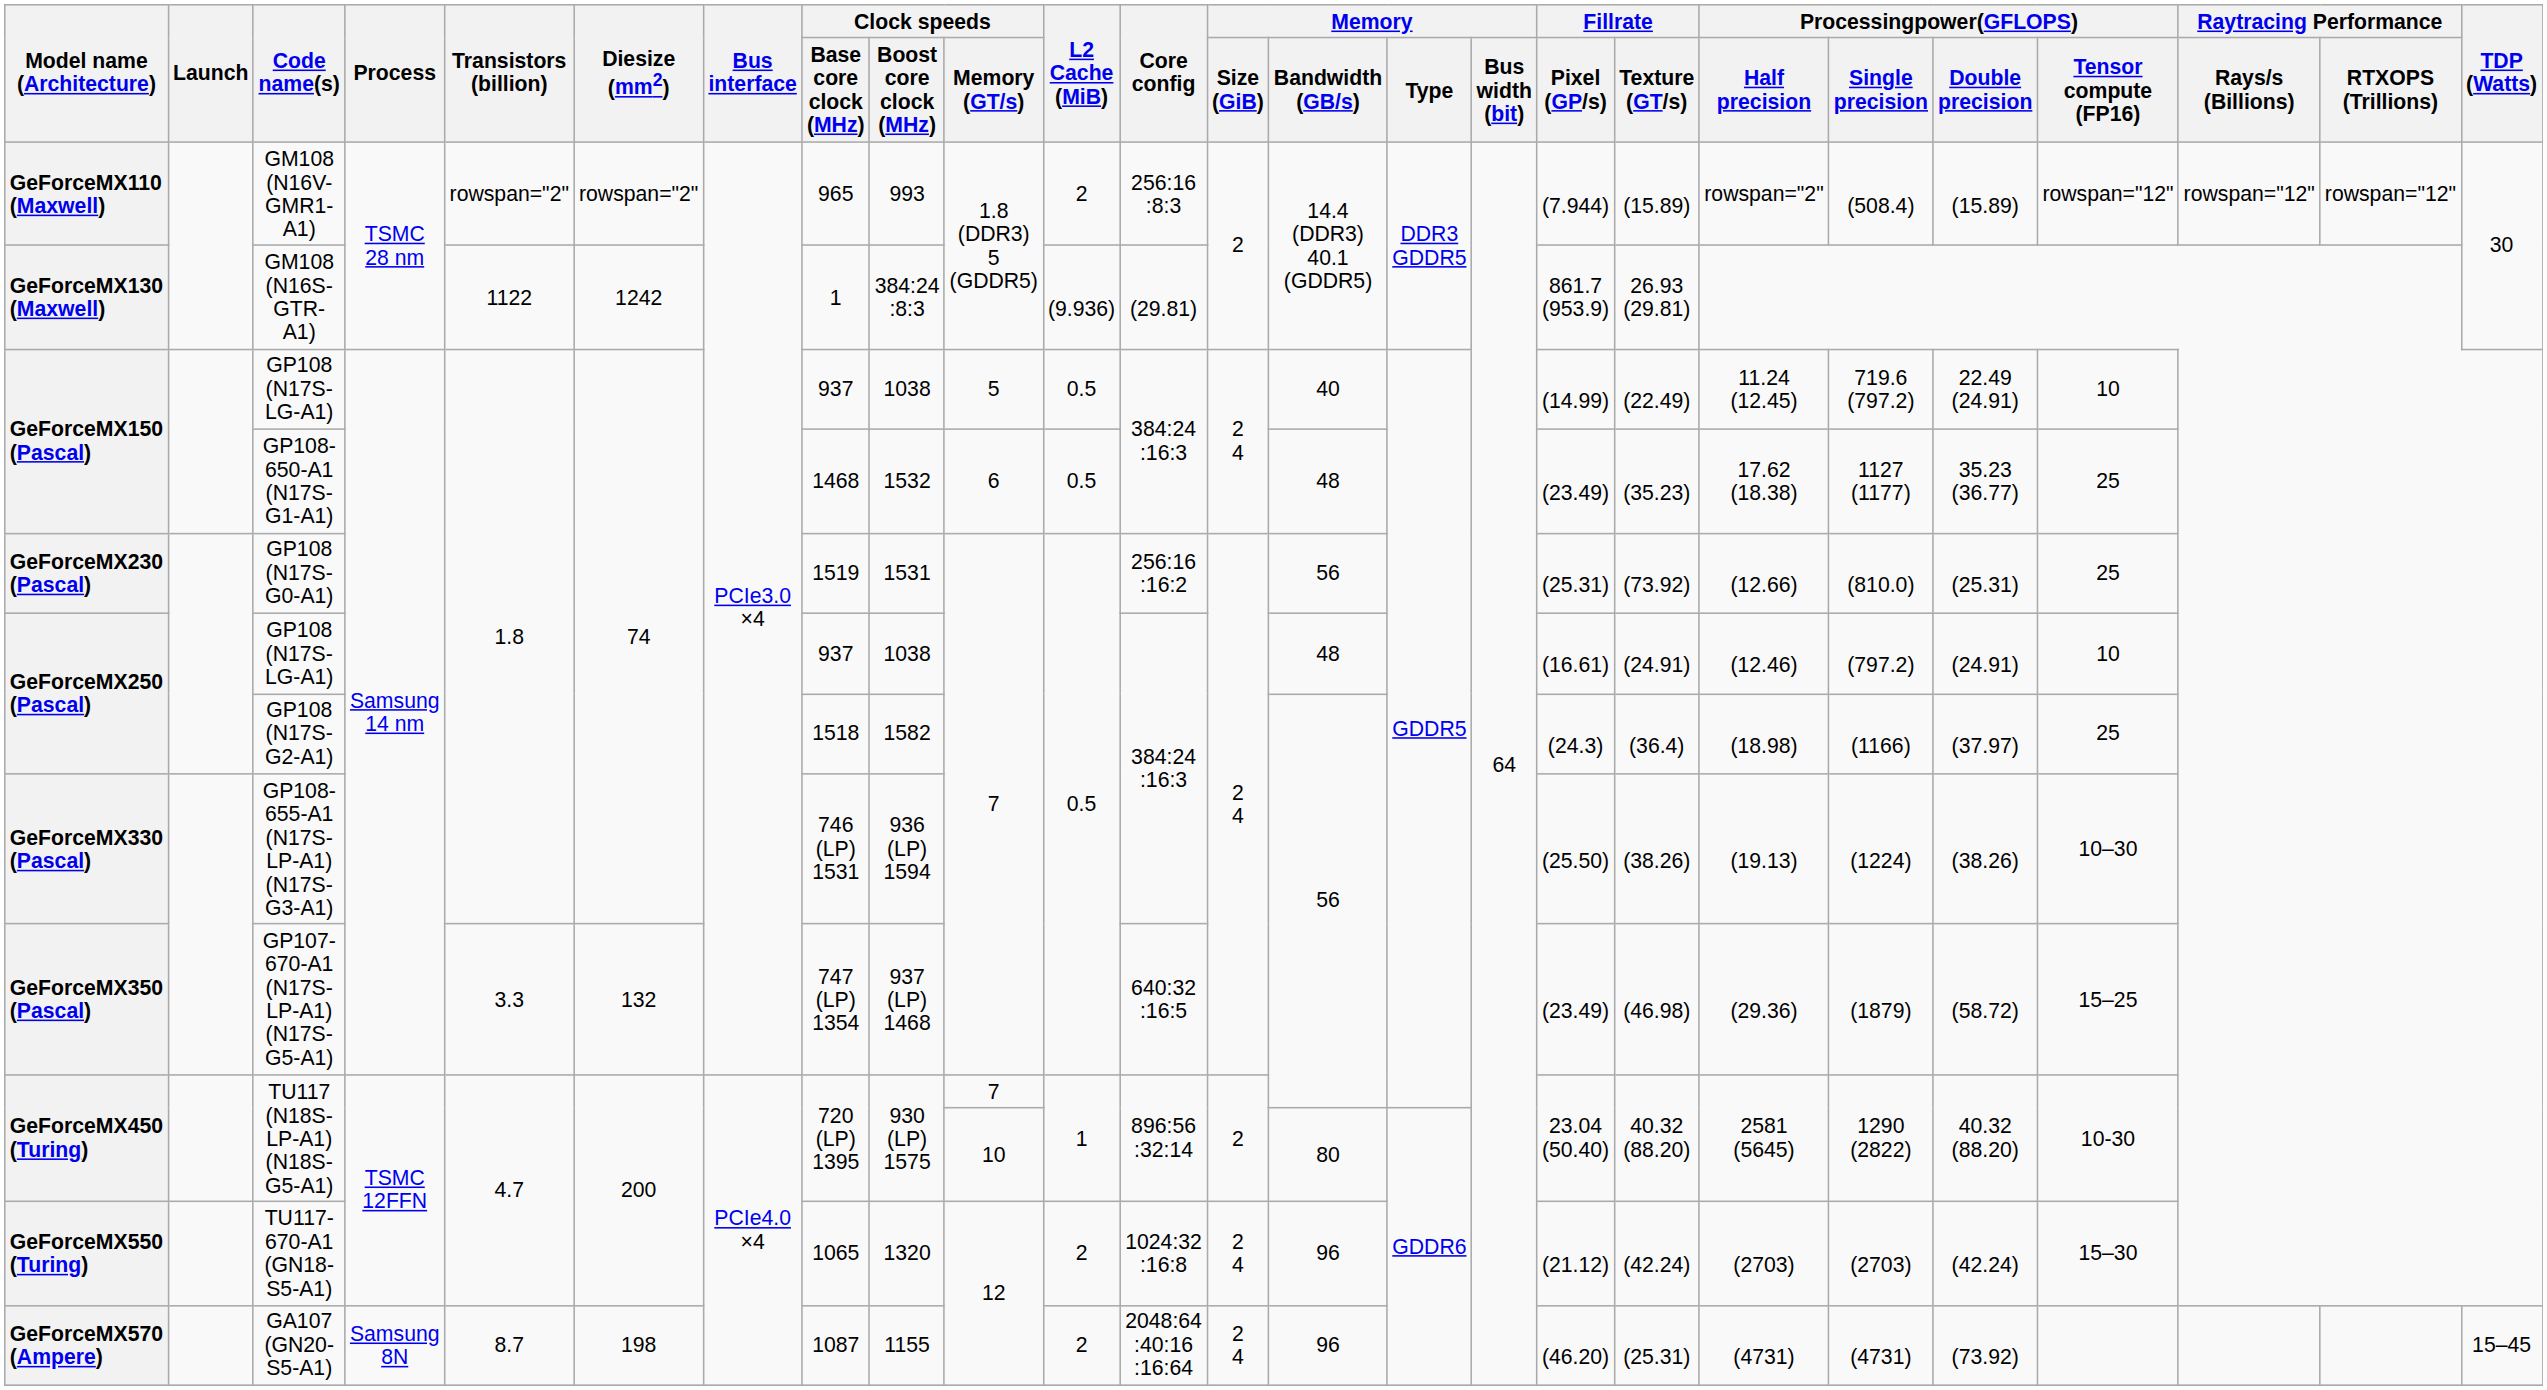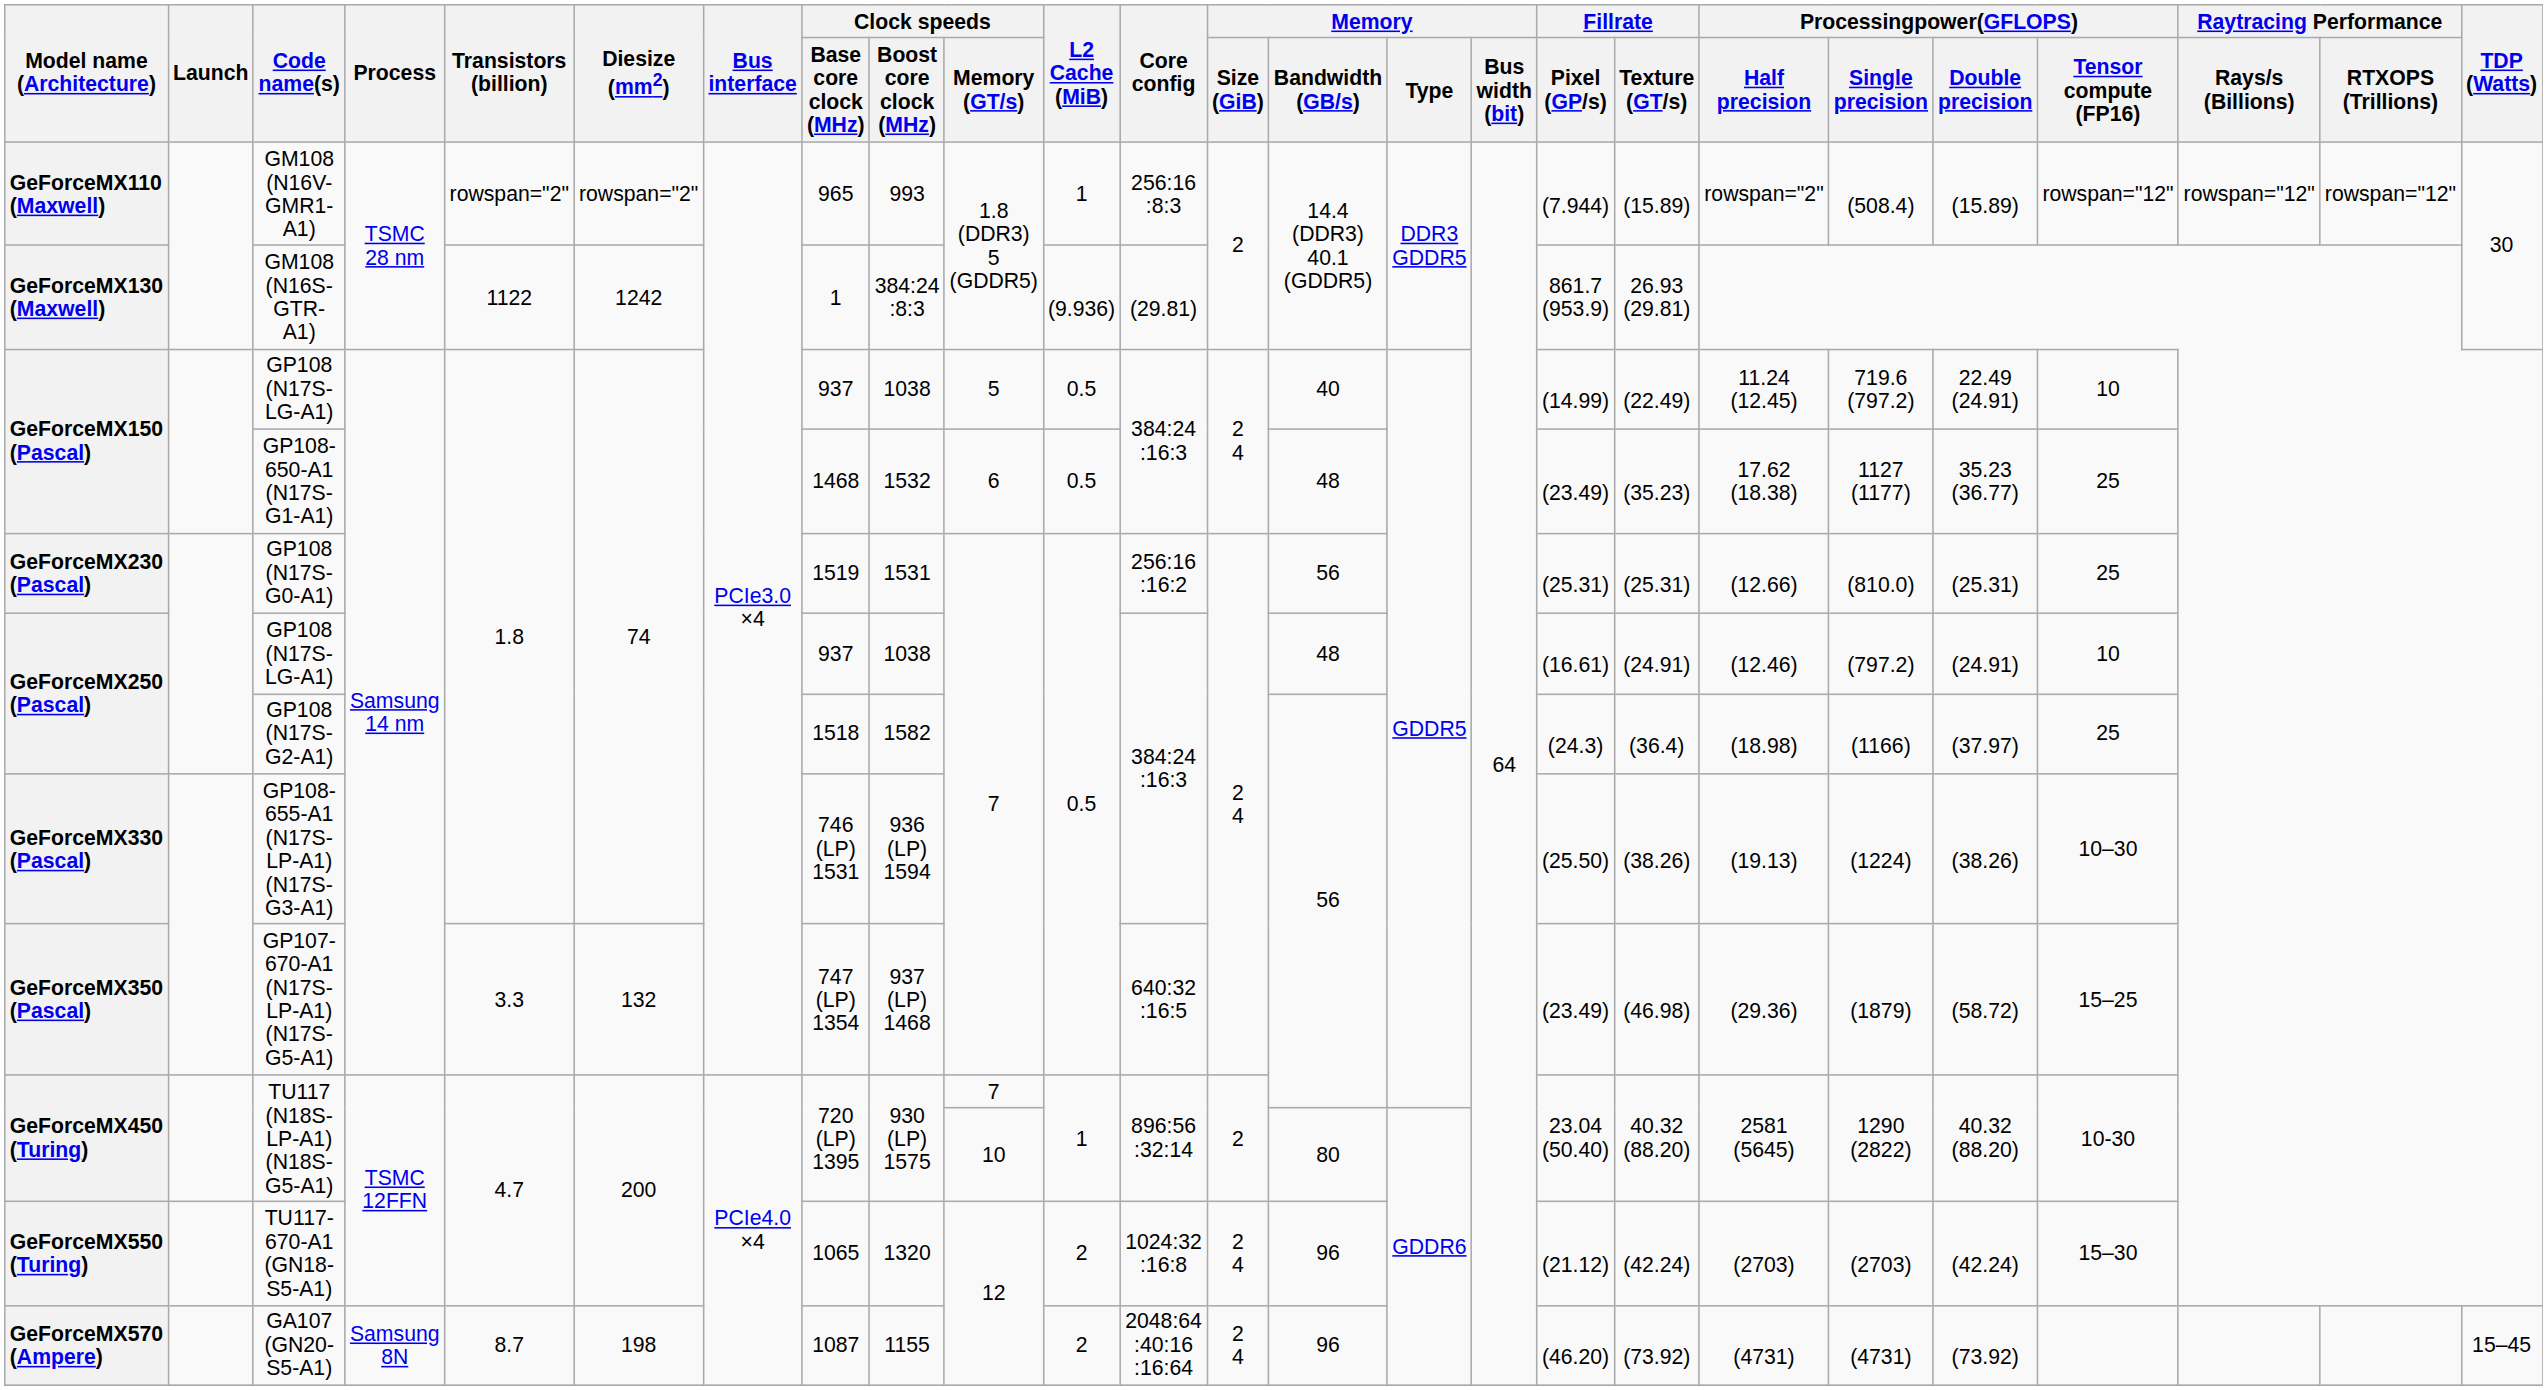(1082, 193) 2 -> (1082, 193) 1
(1657, 584) (73.92) -> (1657, 584) (25.31)
(1657, 1357) (25.31) -> (1657, 1357) (73.92)
